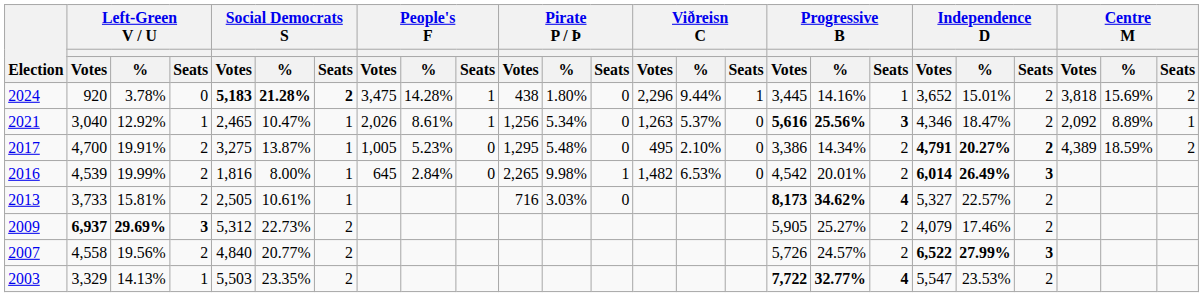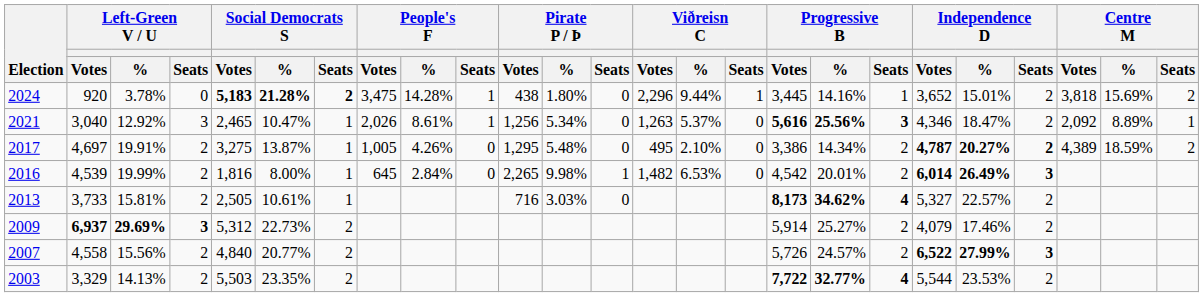(204, 121) 1 -> (204, 121) 3
(89, 148) 4,700 -> (89, 148) 4,697
(432, 148) 5.23% -> (432, 148) 4.26%
(934, 148) 4,791 -> (934, 148) 4,787
(789, 226) 5,905 -> (789, 226) 5,914
(141, 252) 19.56% -> (141, 252) 15.56%
(204, 278) 1 -> (204, 278) 2
(934, 278) 5,547 -> (934, 278) 5,544
